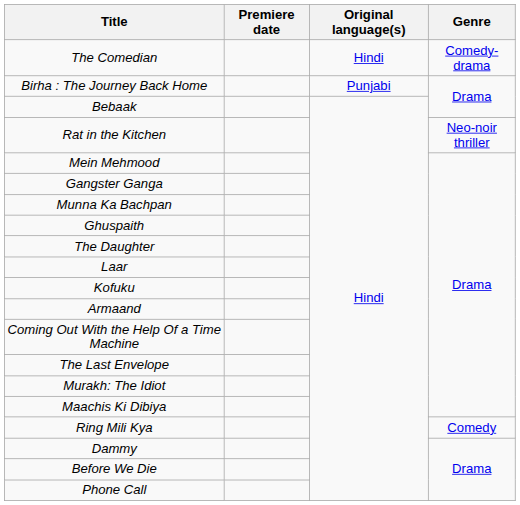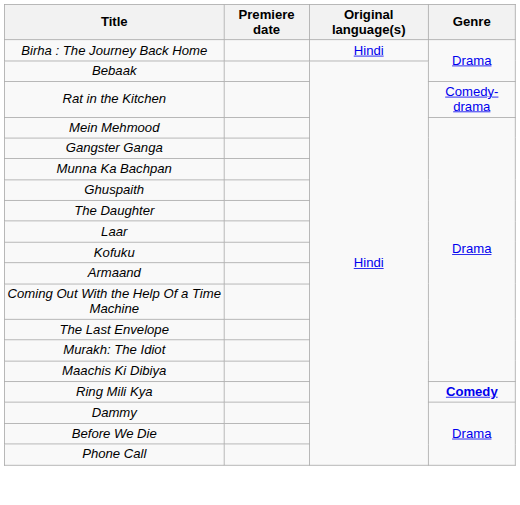- row: (114, 57)
(369, 86) Punjabi -> (369, 50) Hindi
(472, 135) Neo-noir thriller -> (472, 99) Comedy-drama
(472, 427) normal -> (472, 392) bold
